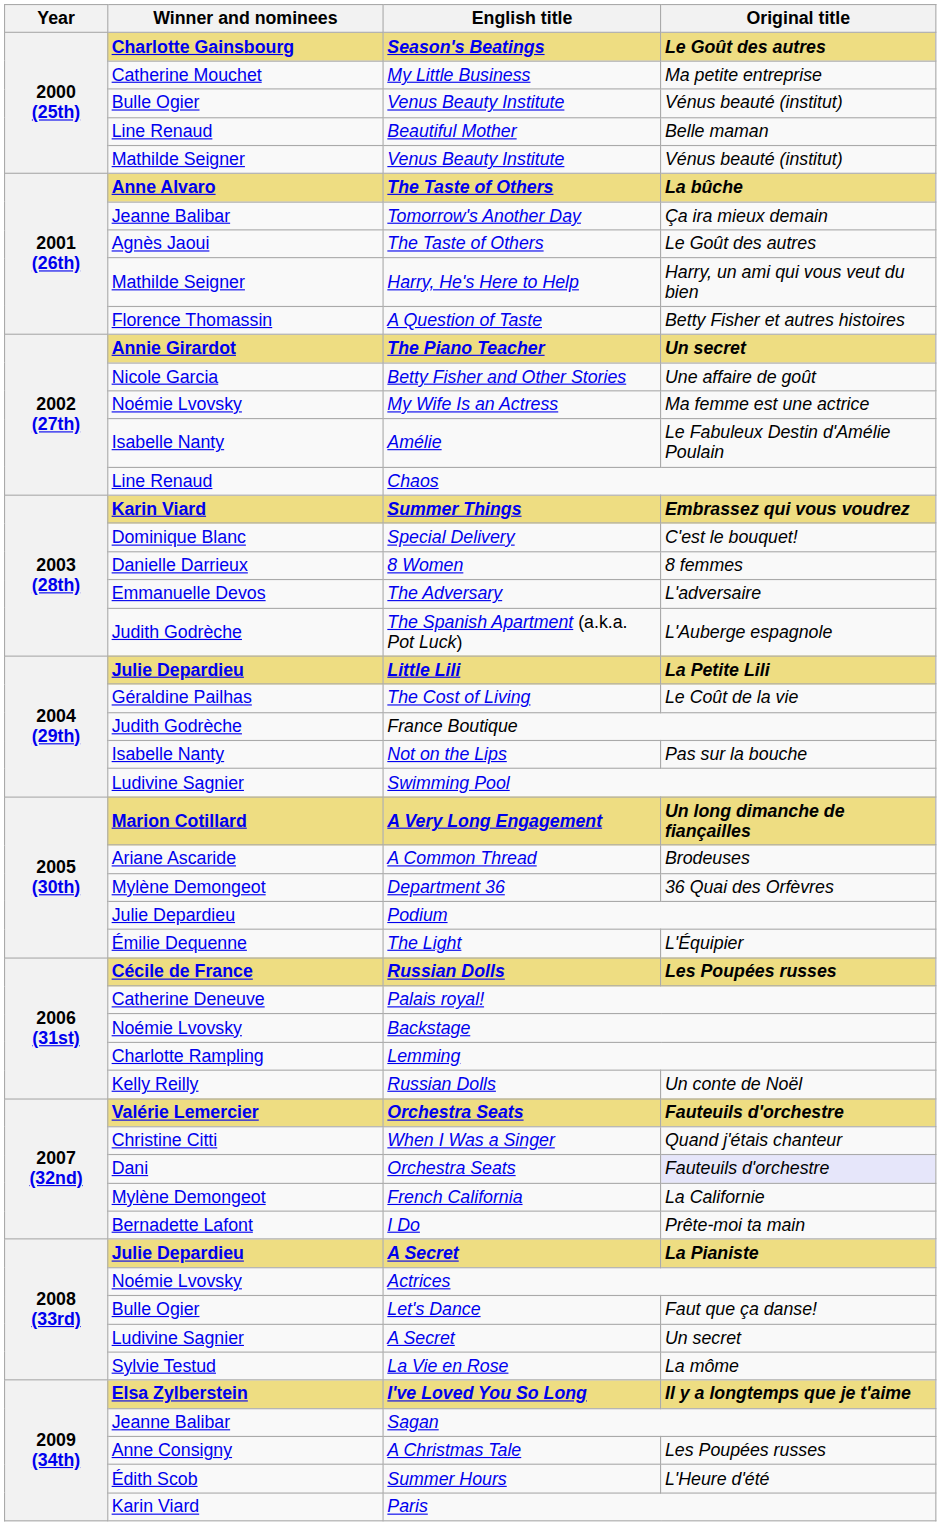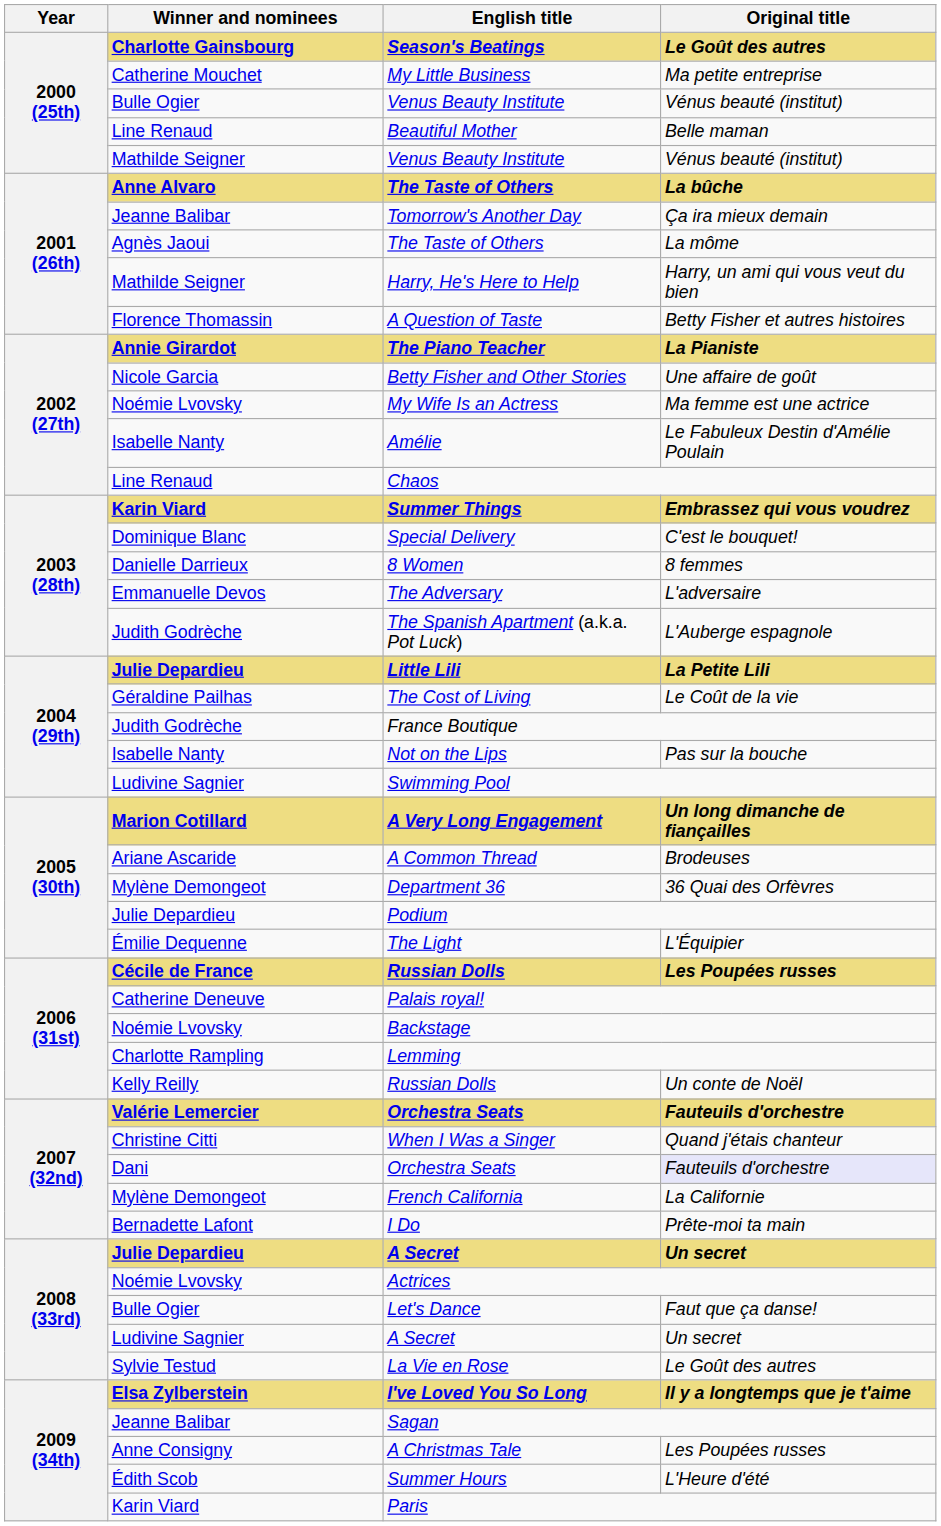(741, 243) Le Goût des autres -> (702, 243) La môme
(705, 348) Un secret -> (712, 348) La Pianiste
(712, 1253) La Pianiste -> (705, 1253) Un secret
(702, 1365) La môme -> (741, 1365) Le Goût des autres
